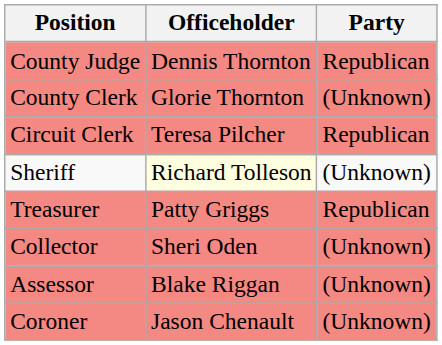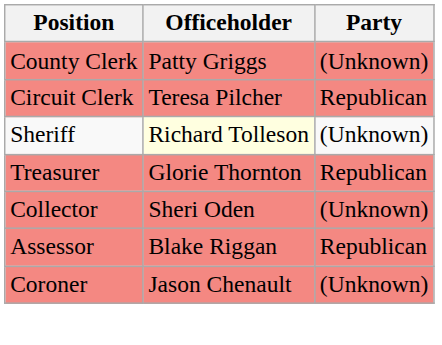- row: (75, 60)
(228, 97) Glorie Thornton -> (208, 60) Patty Griggs
(210, 209) Patty Griggs -> (225, 172) Glorie Thornton
(377, 284) (Unknown) -> (373, 246) Republican
